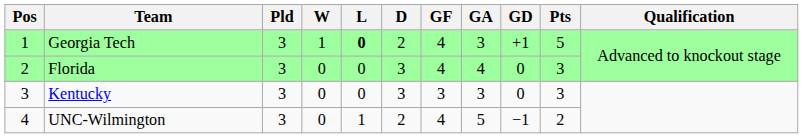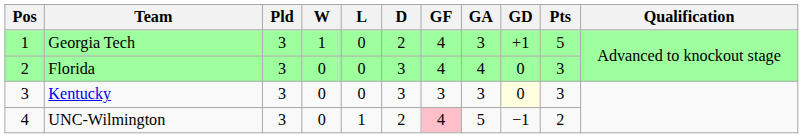(362, 42) bold -> (362, 42) normal
(521, 94) no background -> (521, 94) lightyellow background
(441, 119) no background -> (441, 119) pink background
